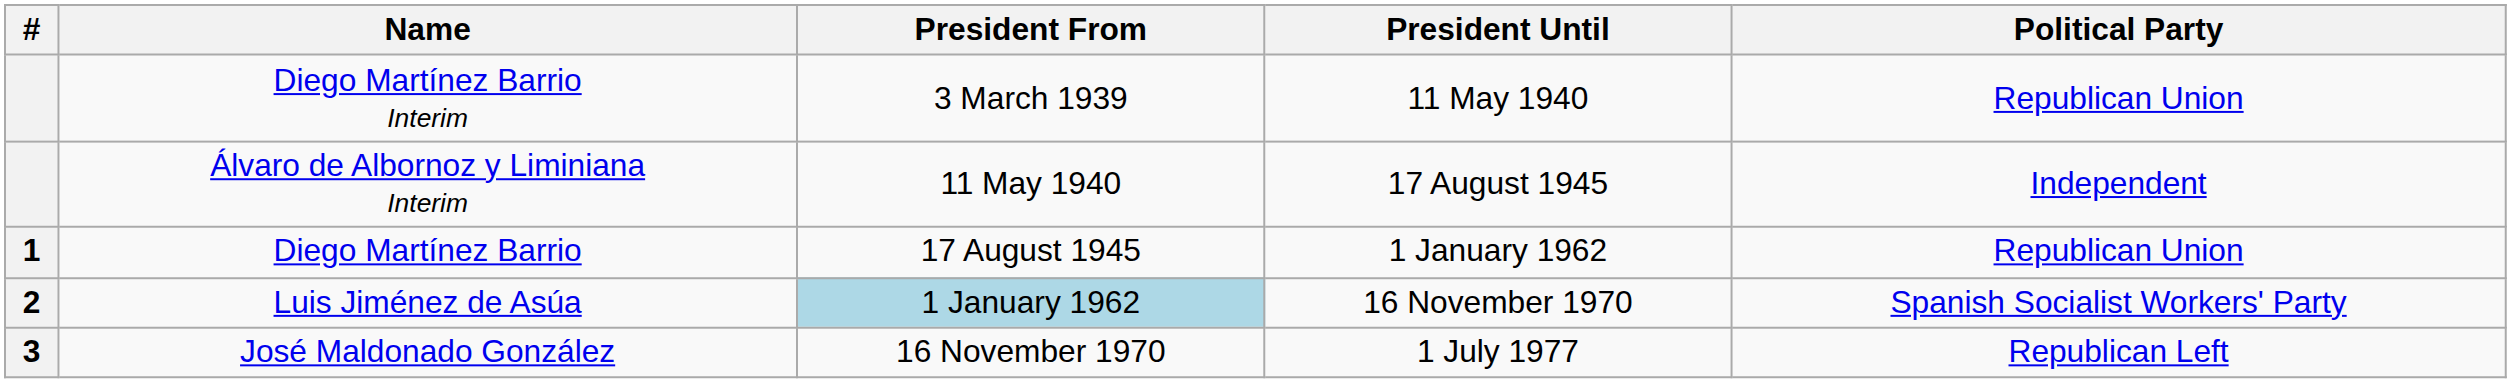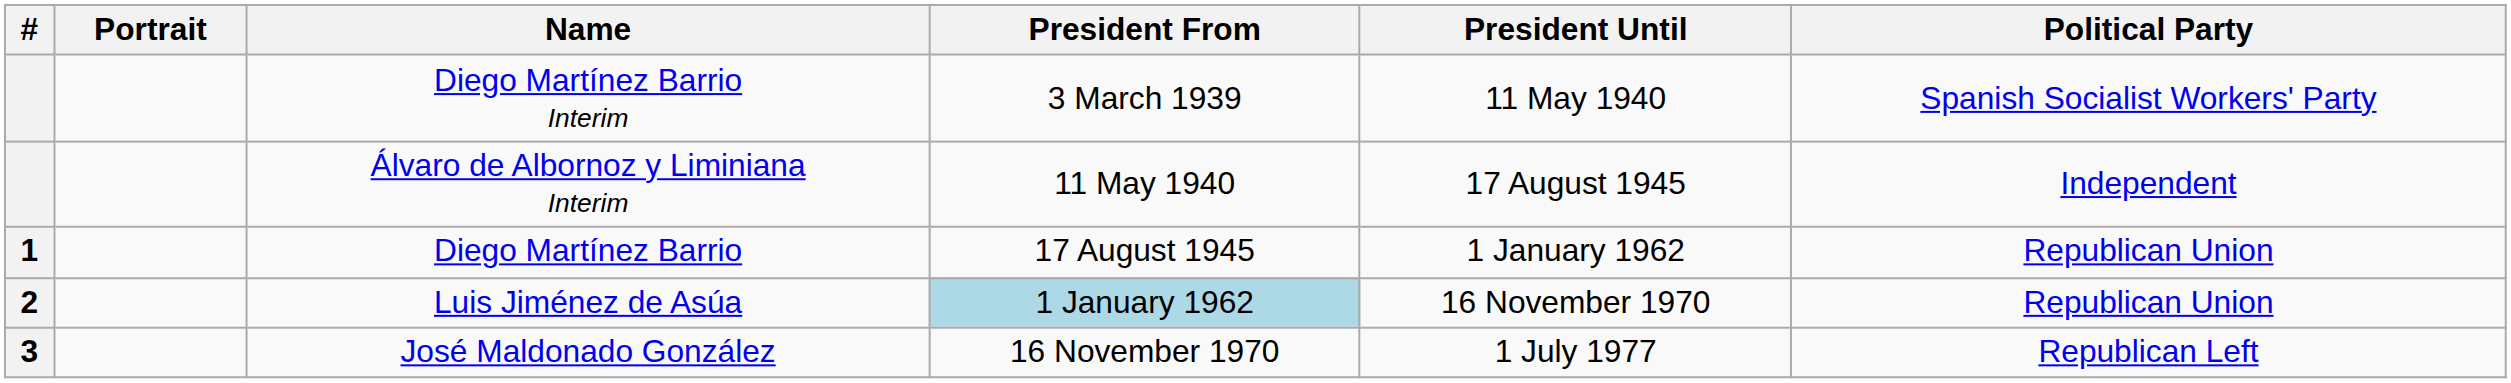+ column: (150, 29)
(2119, 97) Republican Union -> (2148, 97) Spanish Socialist Workers' Party
(2119, 301) Spanish Socialist Workers' Party -> (2148, 301) Republican Union
